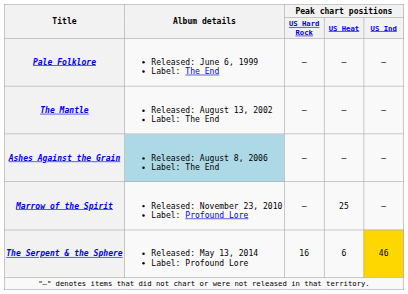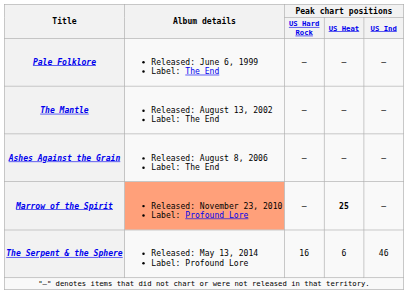(204, 163) lightblue background -> (204, 163) no background
(204, 210) no background -> (204, 210) lightsalmon background
(344, 206) normal -> (344, 206) bold
(384, 254) gold background -> (384, 254) no background
